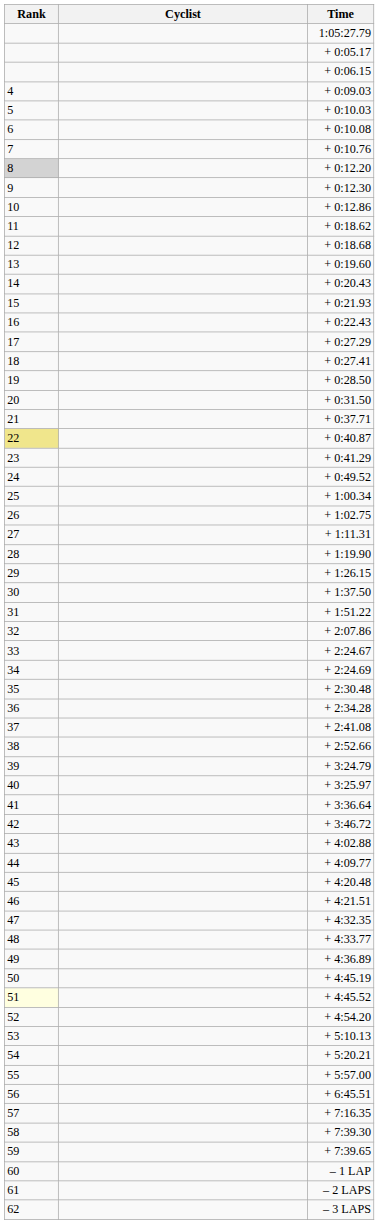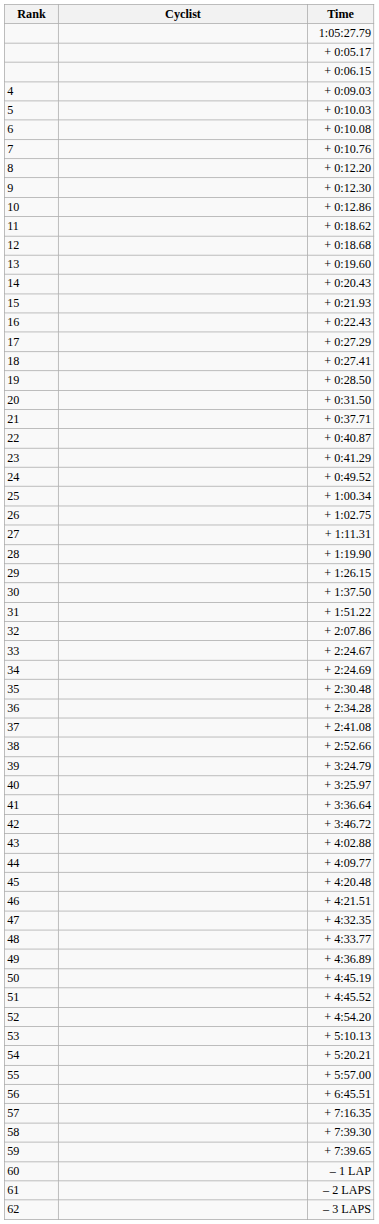(10, 168) lightgrey background -> (10, 168) no background
(13, 438) khaki background -> (13, 438) no background
(13, 997) lightyellow background -> (13, 997) no background
